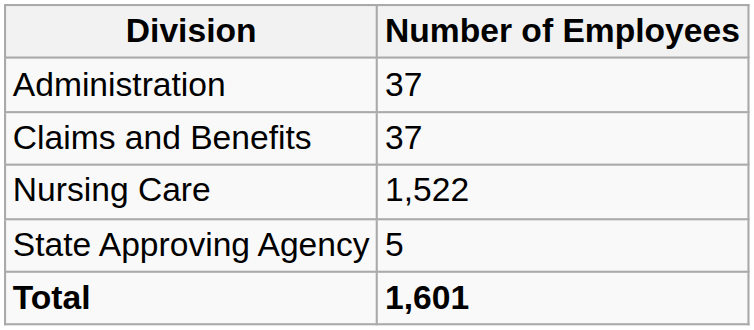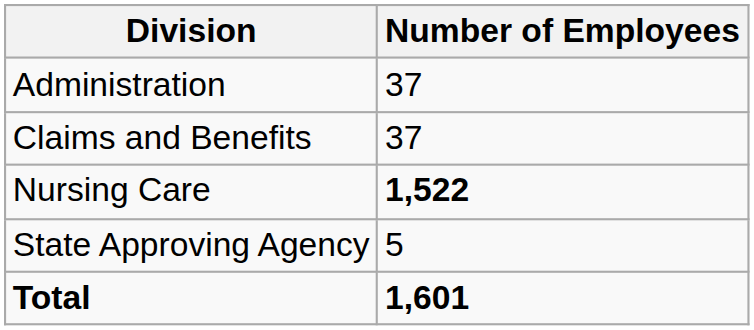(427, 191) normal -> (427, 191) bold
